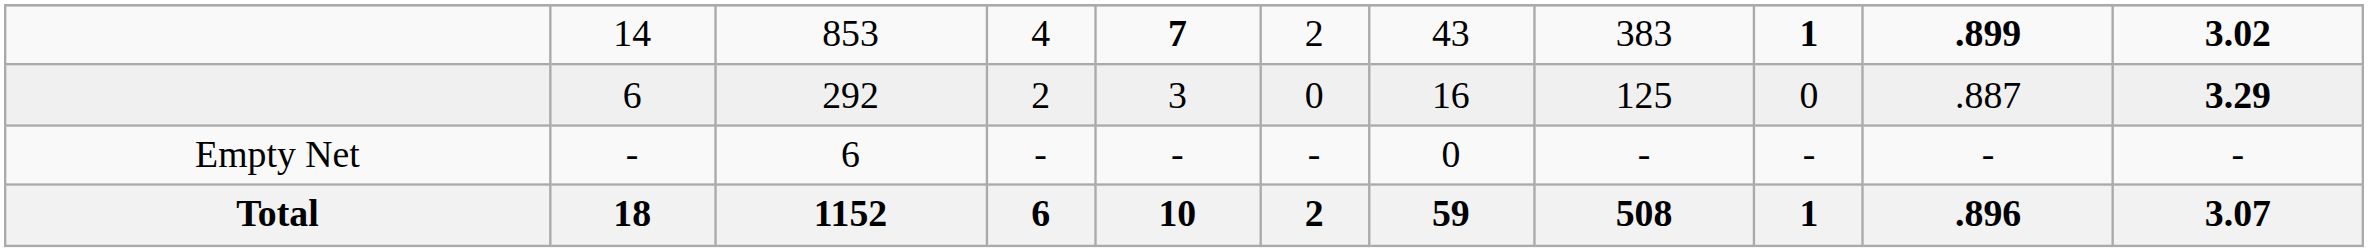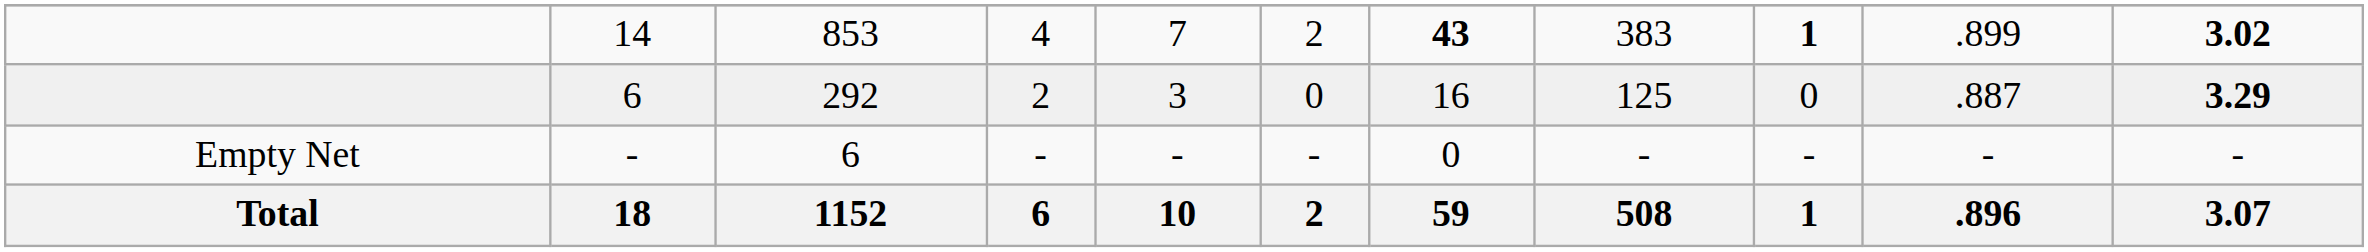(1177, 34) bold -> (1177, 34) normal
(1451, 34) normal -> (1451, 34) bold
(1988, 34) bold -> (1988, 34) normal
